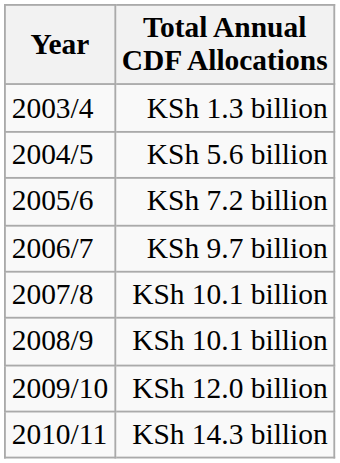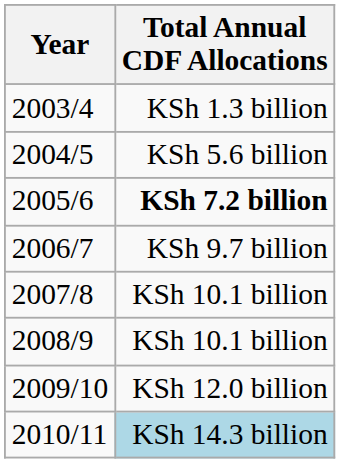(237, 201) normal -> (234, 201) bold
(230, 434) no background -> (230, 434) lightblue background
